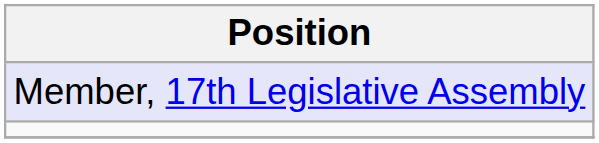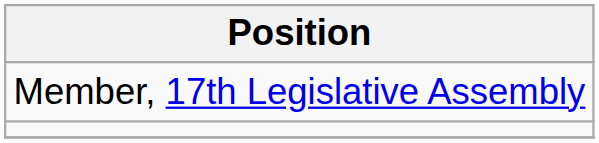(299, 91) lavender background -> (299, 91) no background
